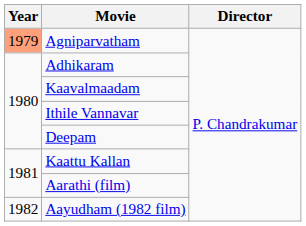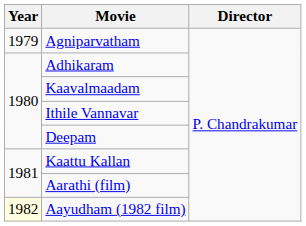(23, 40) lightsalmon background -> (23, 40) no background
(23, 209) no background -> (23, 209) lightyellow background
